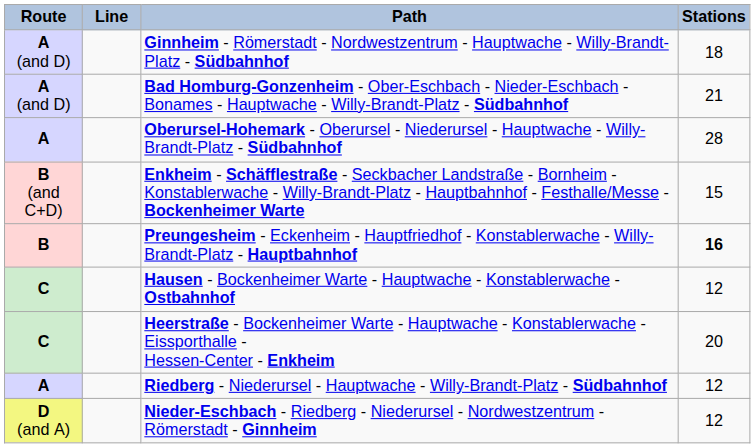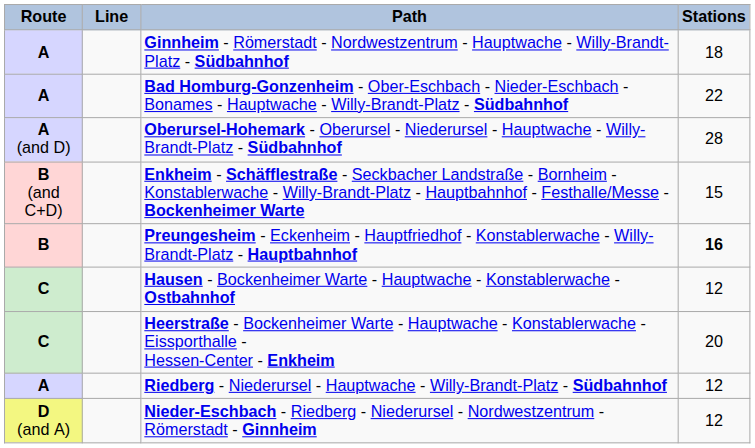(44, 52) A (and D) -> (44, 52) A
(44, 95) A (and D) -> (44, 95) A
(714, 95) 21 -> (714, 95) 22
(44, 139) A -> (44, 139) A (and D)
